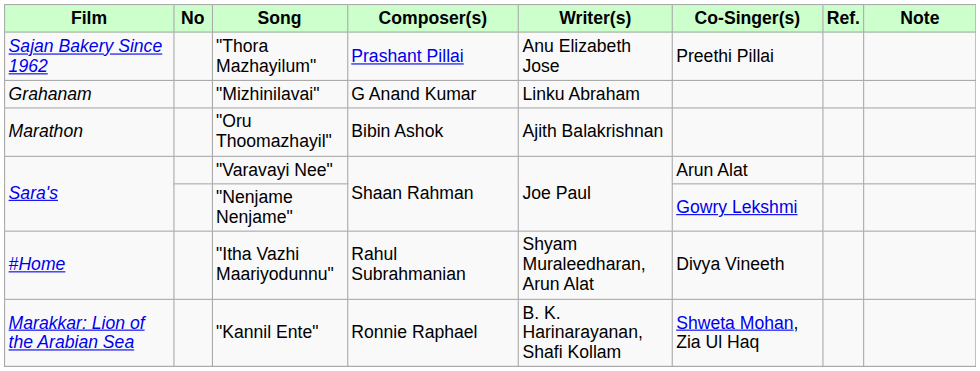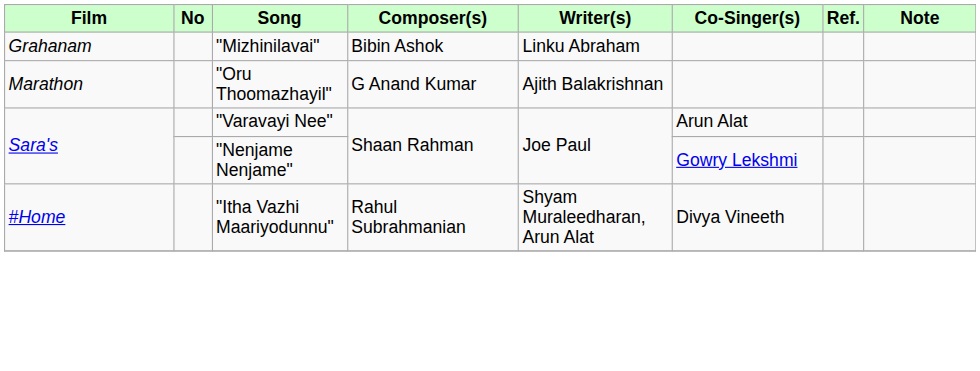- row: (266, 56)
(414, 94) G Anand Kumar -> (397, 46) Bibin Ashok
(397, 131) Bibin Ashok -> (414, 84) G Anand Kumar
- row: (267, 332)
